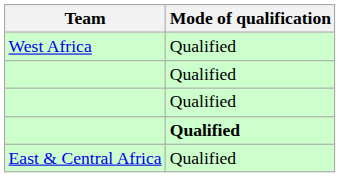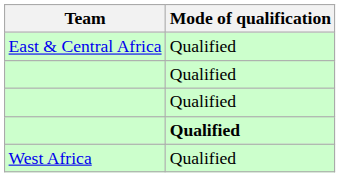(50, 46) West Africa -> (85, 46) East & Central Africa
(85, 158) East & Central Africa -> (50, 158) West Africa
